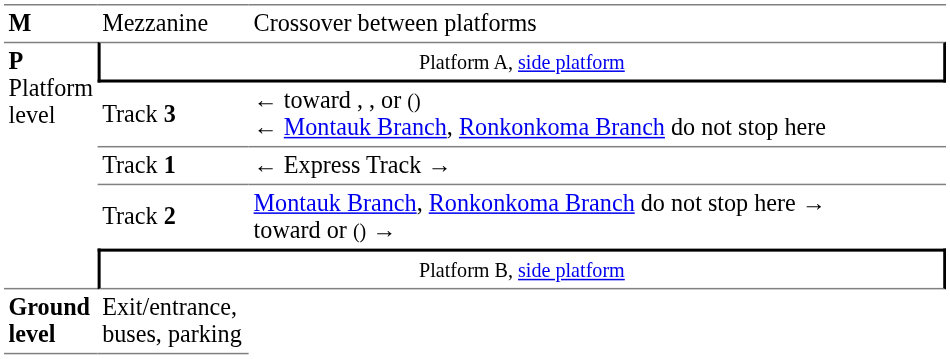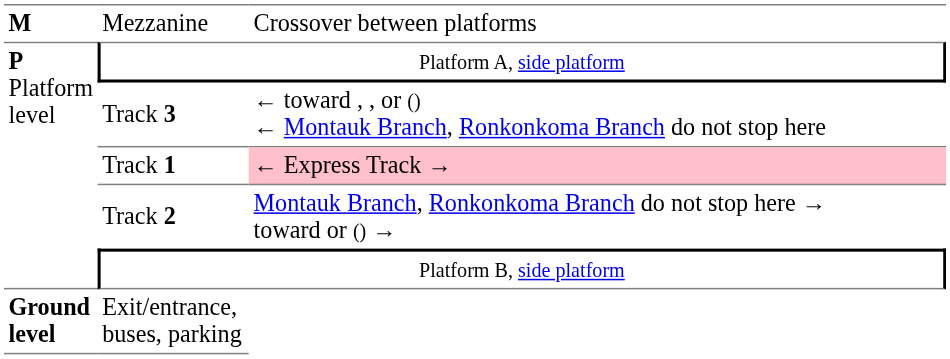(353, 165) no background -> (353, 165) pink background
